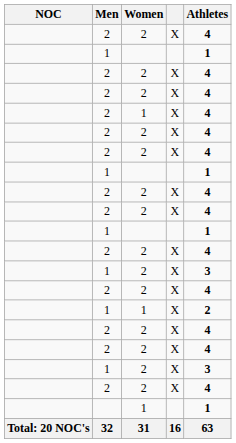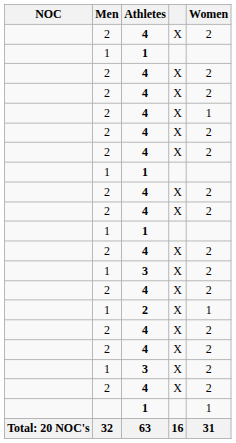columns swapped: (144, 14) <-> (207, 14)
